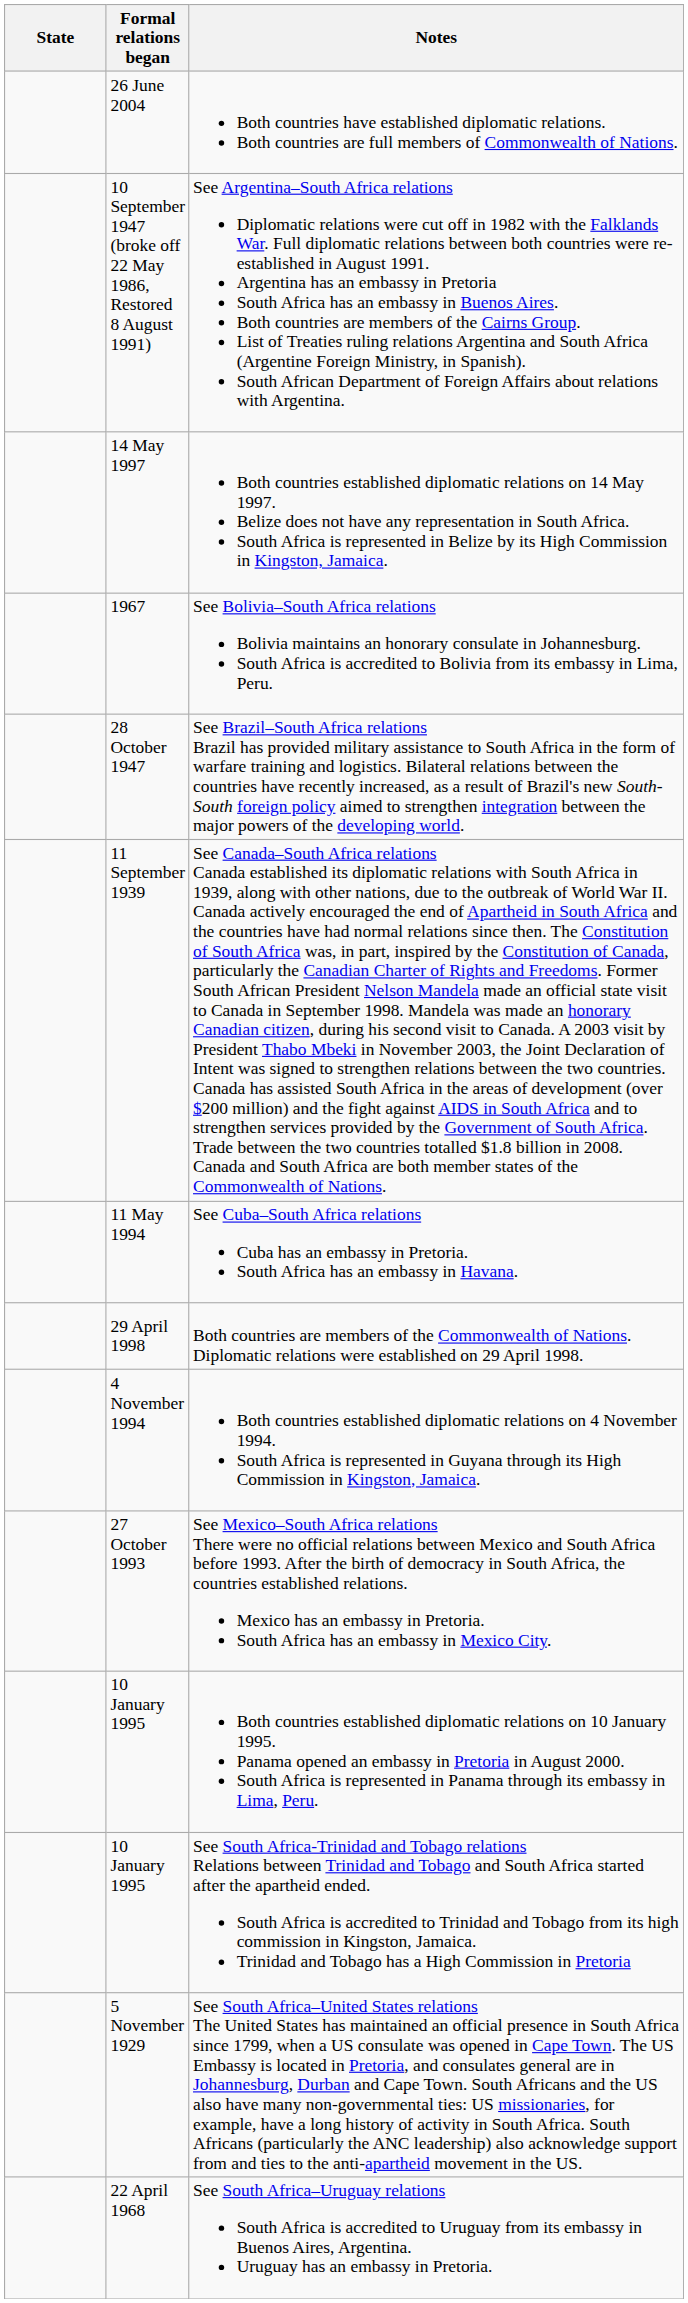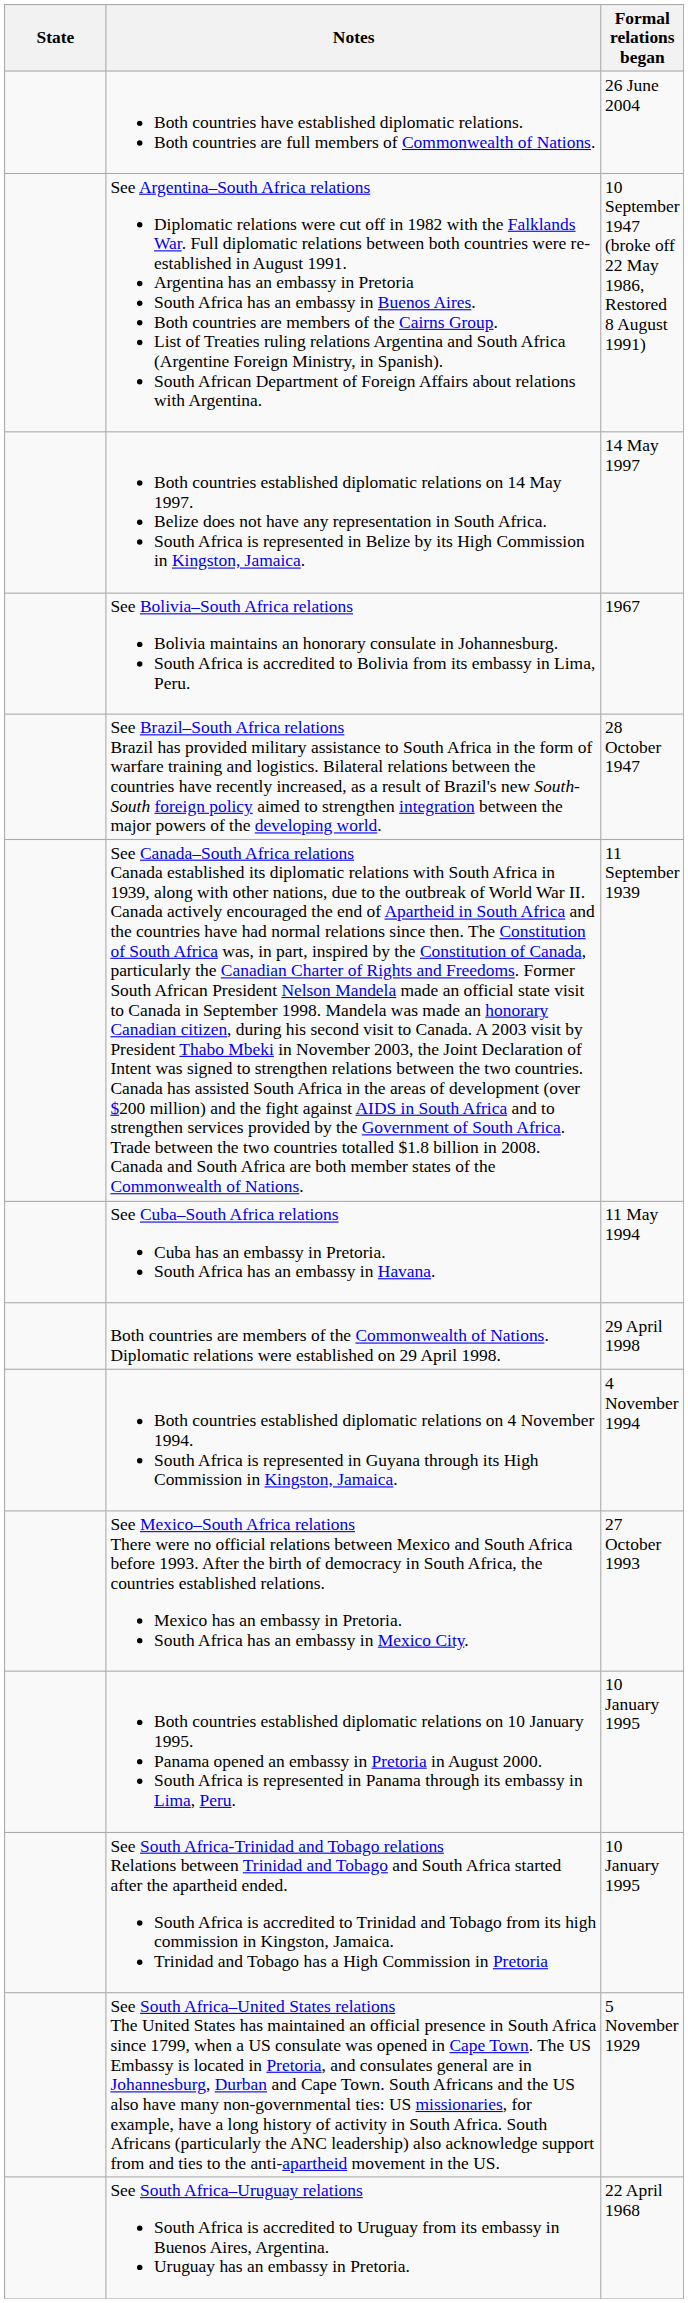columns swapped: (148, 37) <-> (436, 37)
